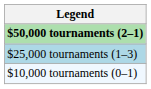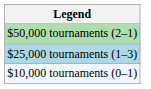(75, 33) bold -> (72, 33) normal
